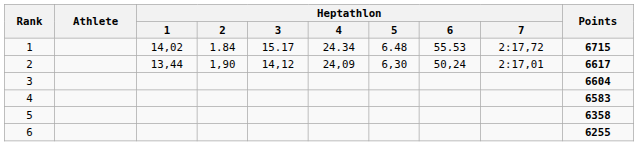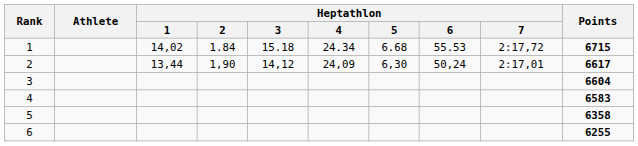(278, 47) 15.17 -> (278, 47) 15.18
(394, 47) 6.48 -> (394, 47) 6.68
